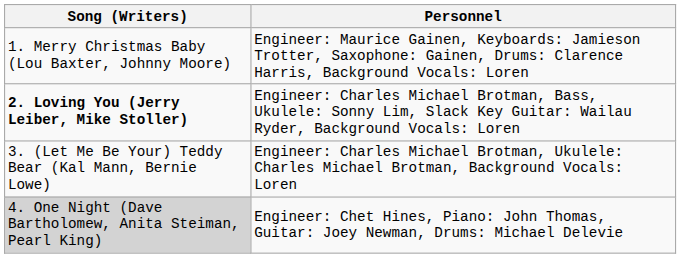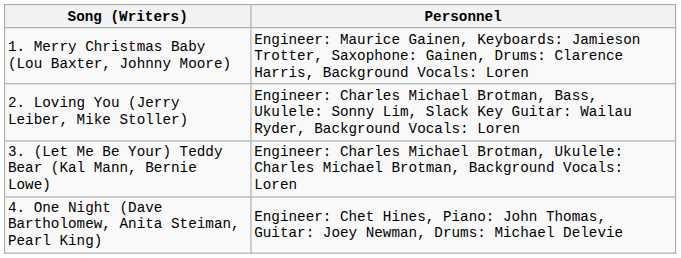(98, 112) bold -> (98, 112) normal
(124, 225) lightgrey background -> (124, 225) no background
